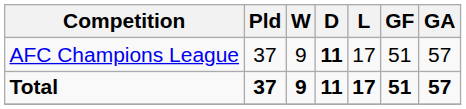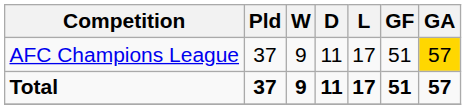(331, 54) bold -> (331, 54) normal
(440, 54) no background -> (440, 54) gold background
